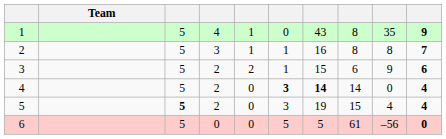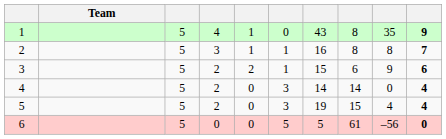(286, 87) bold -> (286, 87) normal
(320, 87) bold -> (320, 87) normal
(182, 106) bold -> (182, 106) normal
